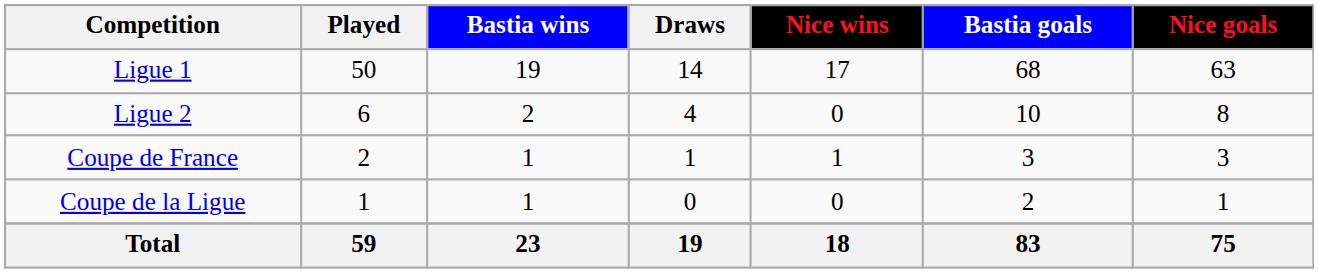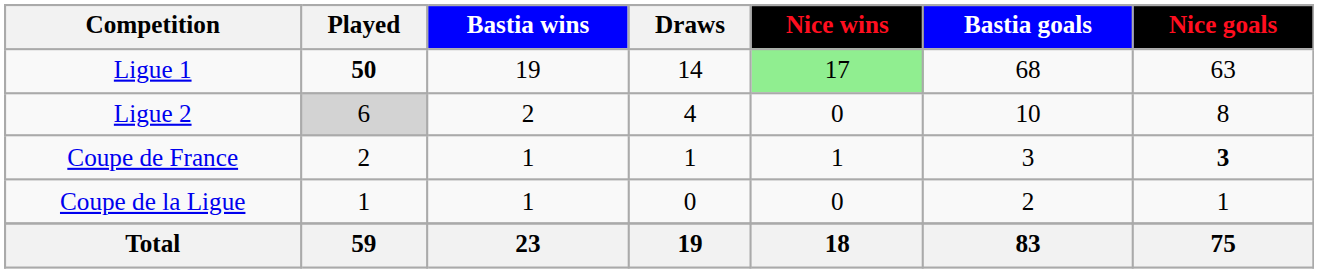(364, 69) normal -> (364, 69) bold
(837, 69) no background -> (837, 69) lightgreen background
(364, 113) no background -> (364, 113) lightgrey background
(1223, 157) normal -> (1223, 157) bold
